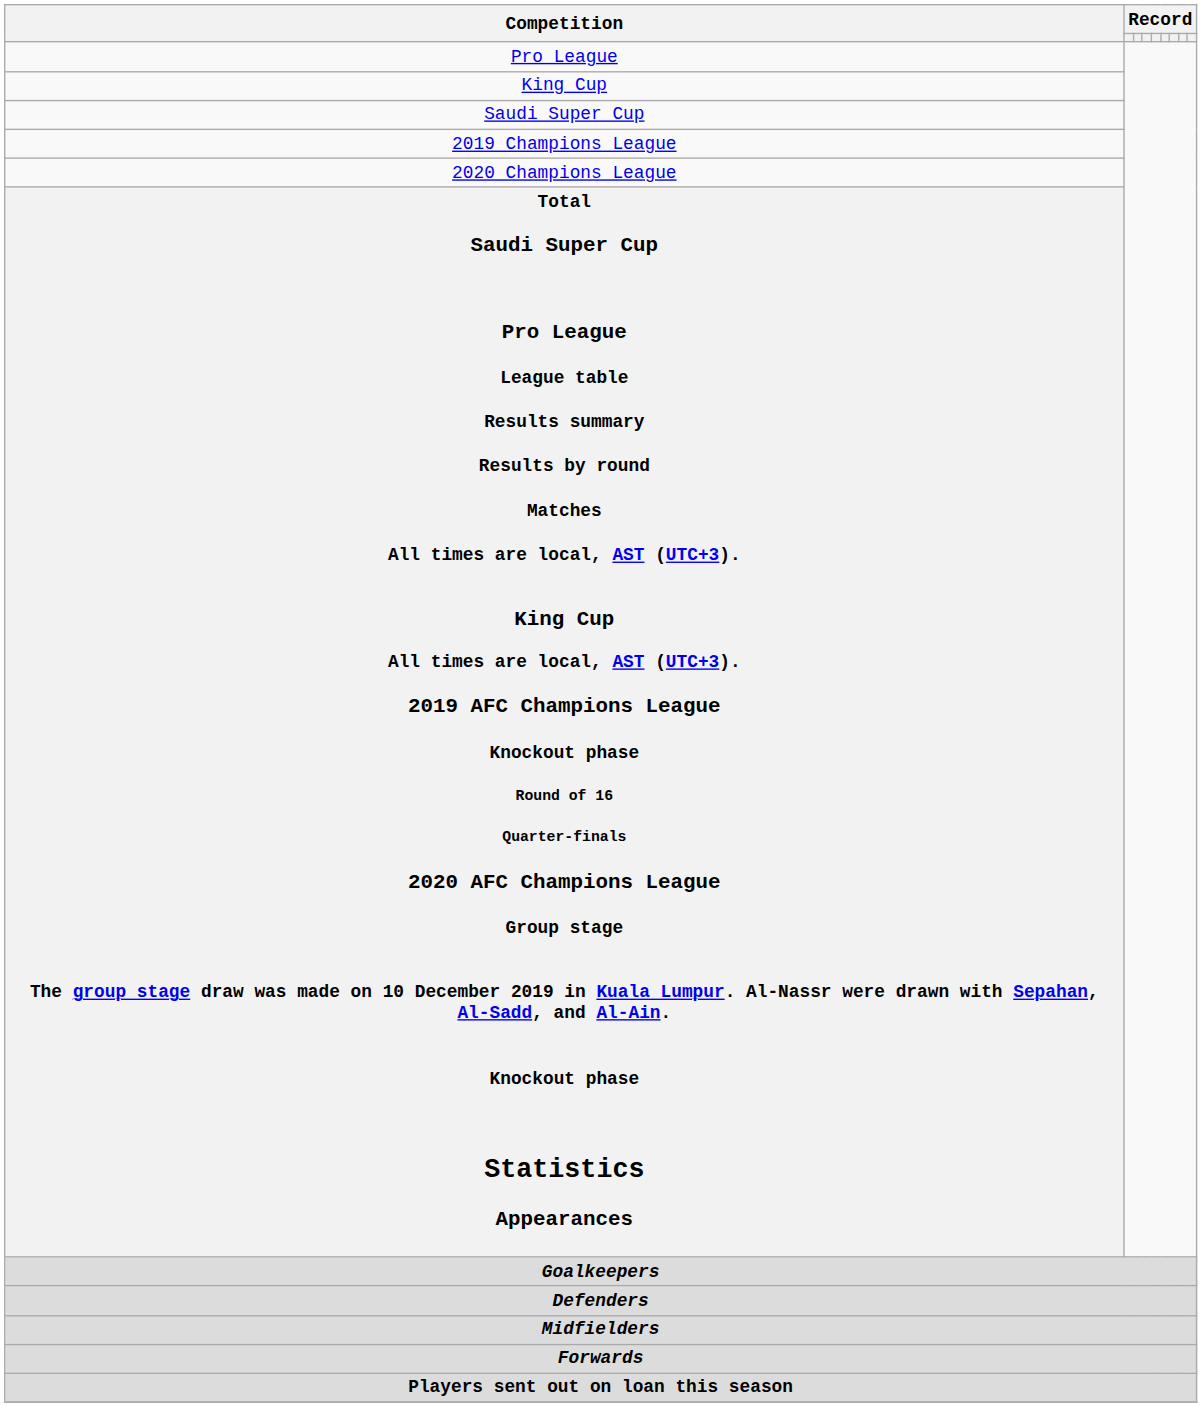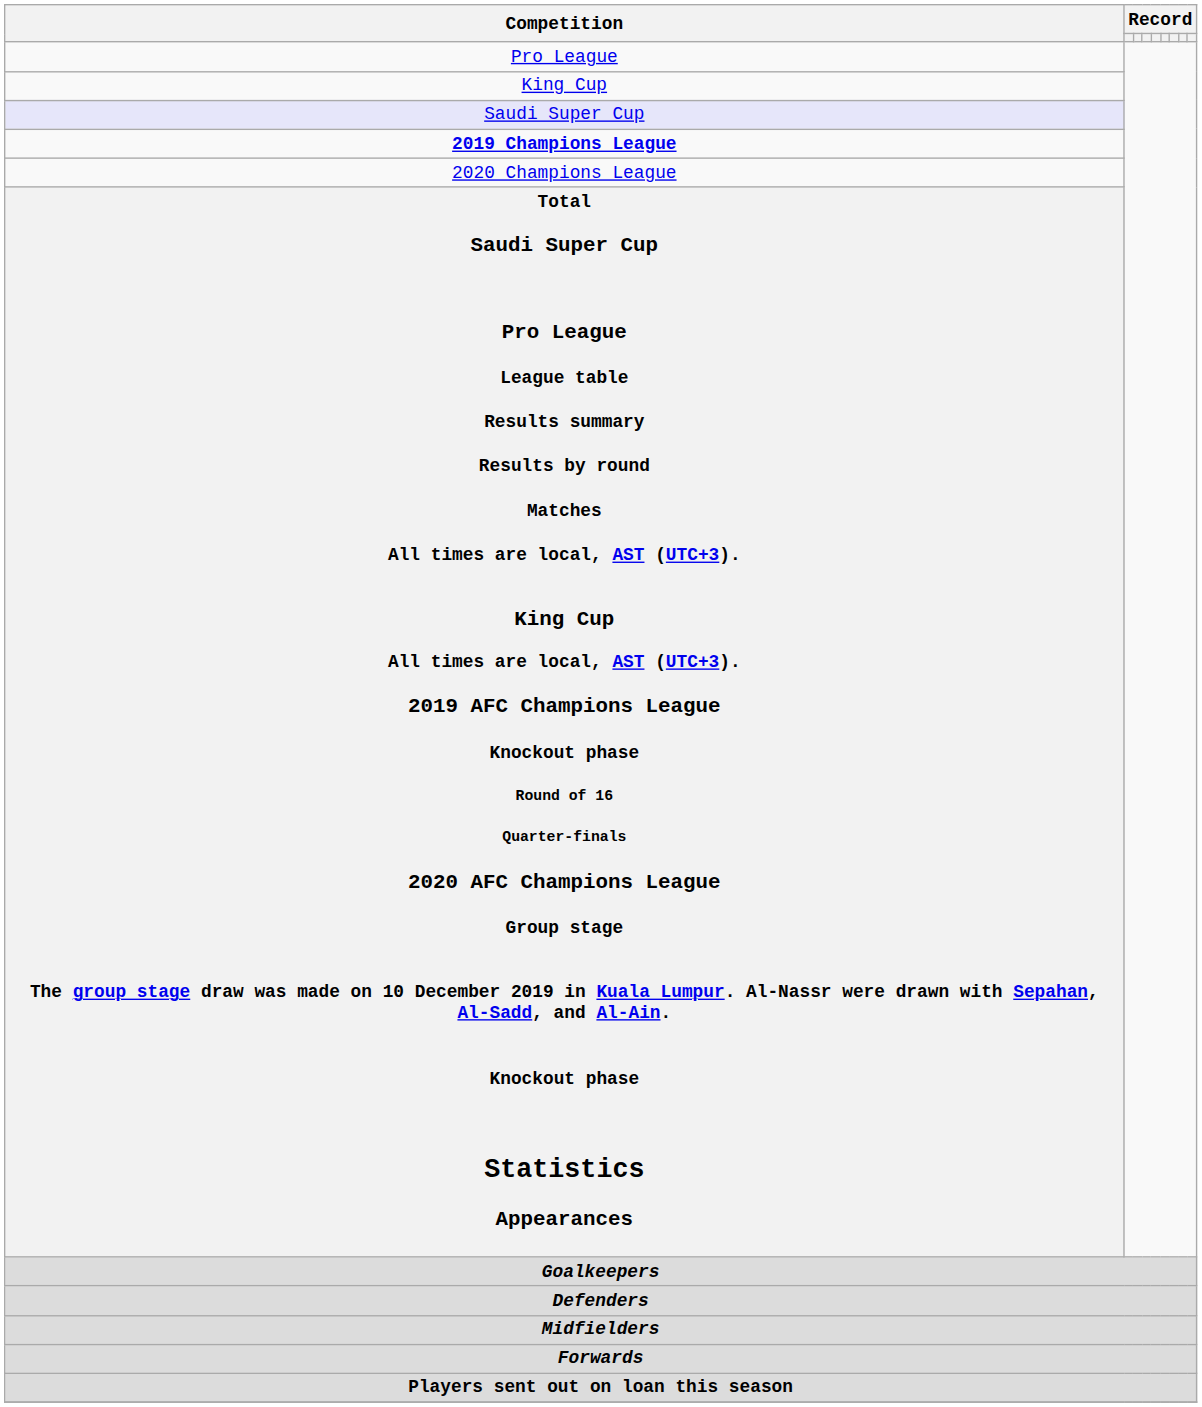(564, 115) no background -> (564, 115) lavender background
(564, 144) normal -> (564, 144) bold
